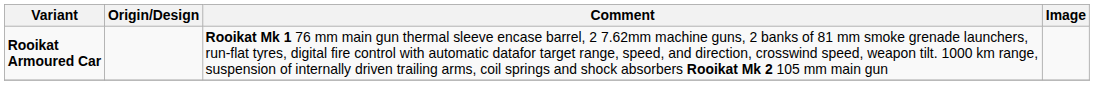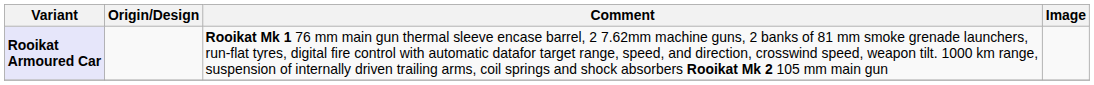(54, 53) no background -> (54, 53) lavender background
